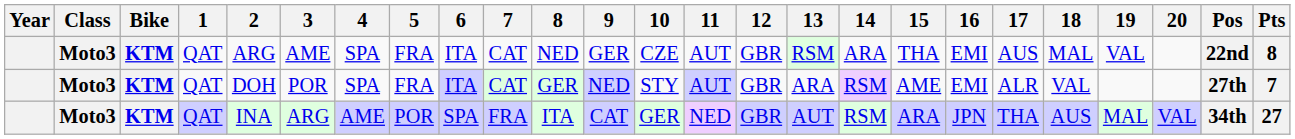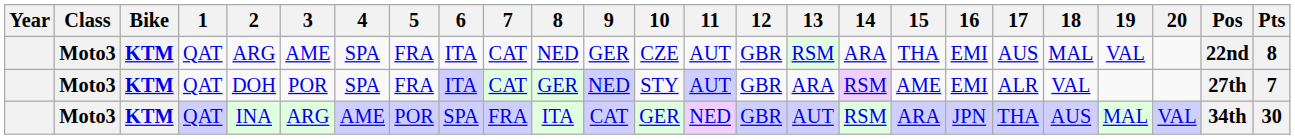(1272, 117) 27 -> (1272, 117) 30
